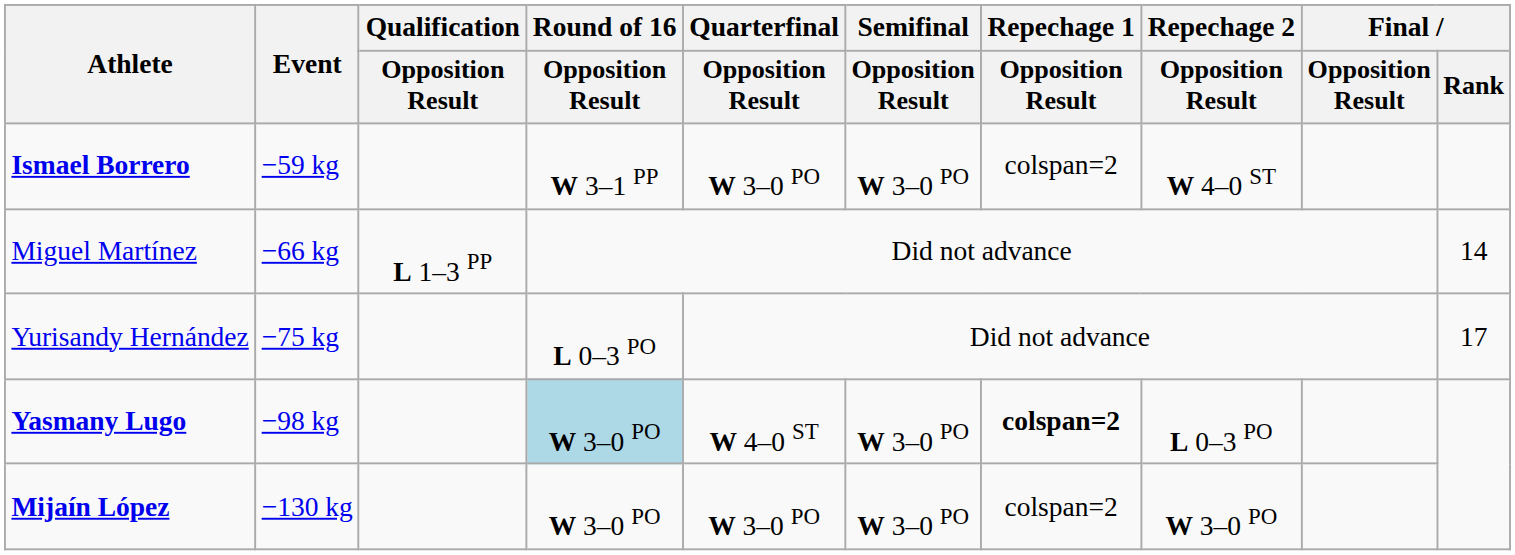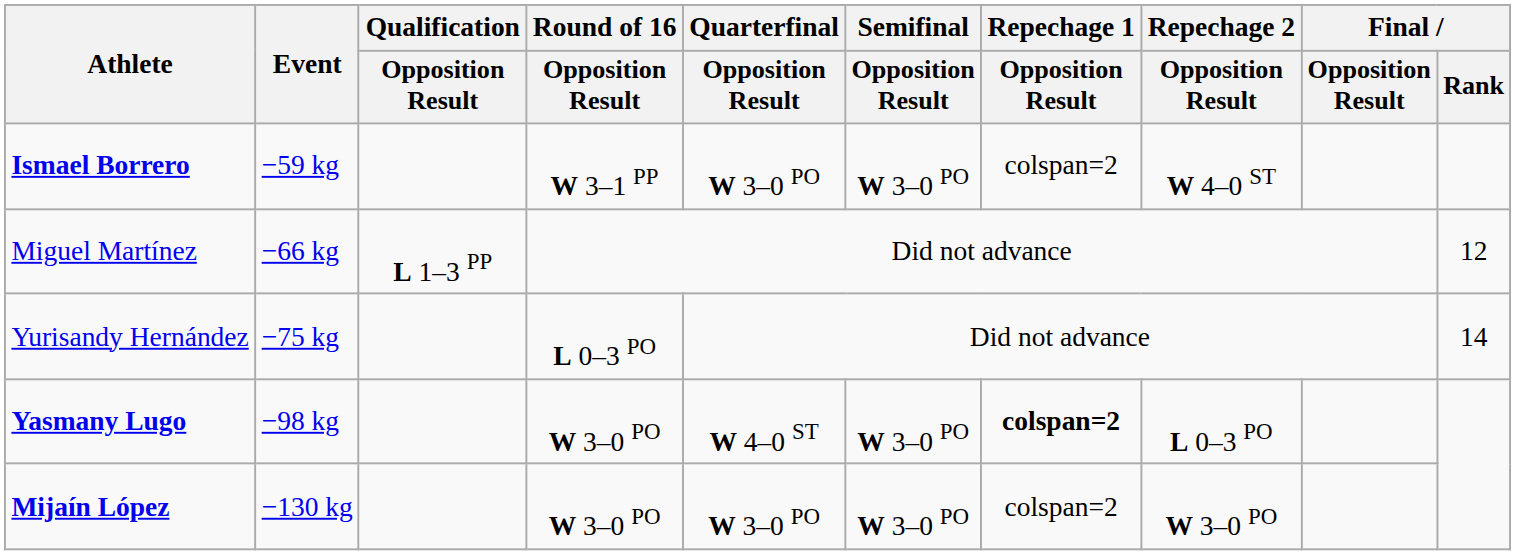(1474, 251) 14 -> (1474, 251) 12
(1474, 336) 17 -> (1474, 336) 14
(605, 437) lightblue background -> (605, 437) no background
